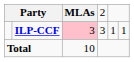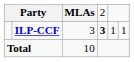(92, 30) pink background -> (92, 30) no background
(103, 30) normal -> (103, 30) bold
